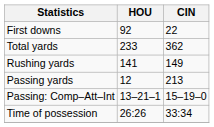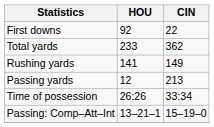rows swapped: (61, 97) <-> (52, 113)
